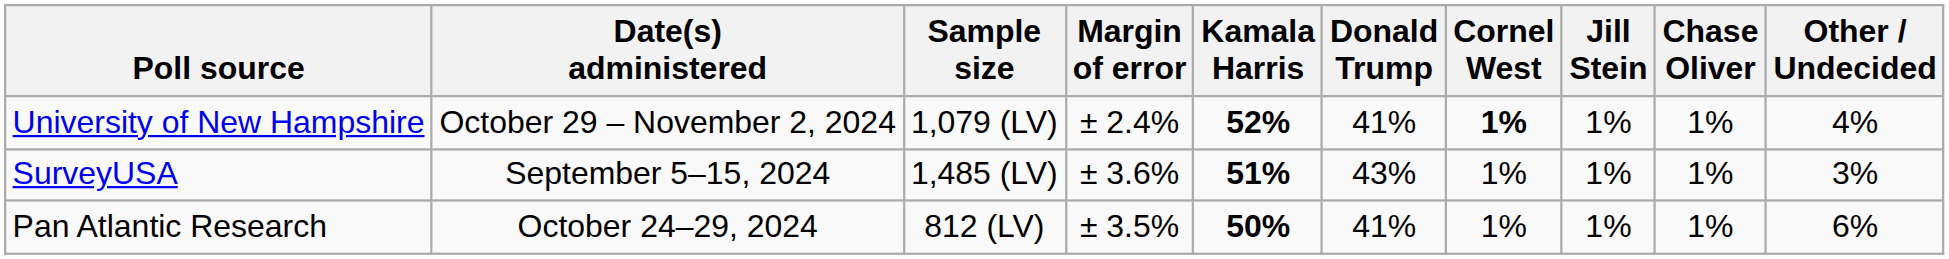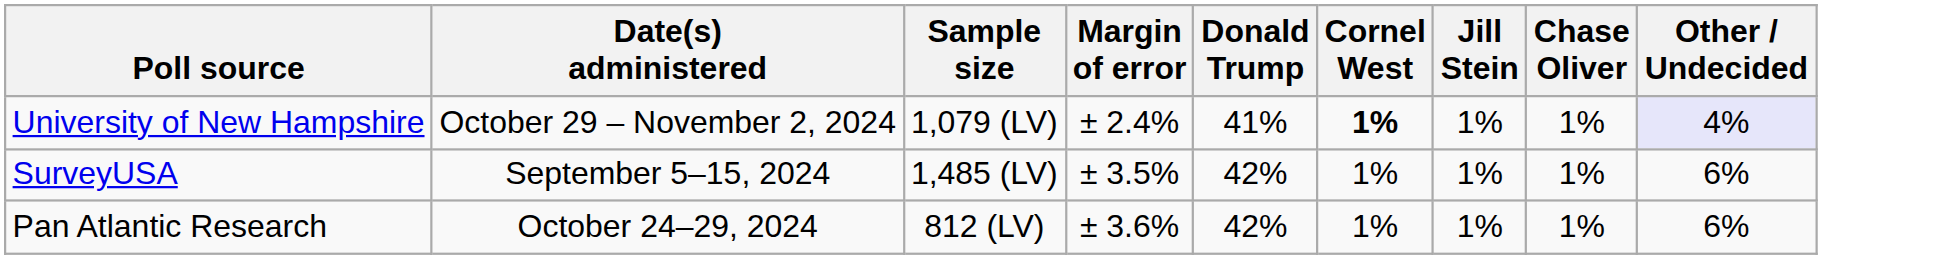- column: (1258, 50)
(1855, 121) no background -> (1726, 121) lavender background
(1130, 174) ± 3.6% -> (1130, 174) ± 3.5%
(1384, 174) 43% -> (1255, 174) 42%
(1855, 174) 3% -> (1726, 174) 6%
(1130, 227) ± 3.5% -> (1130, 227) ± 3.6%
(1384, 227) 41% -> (1255, 227) 42%
